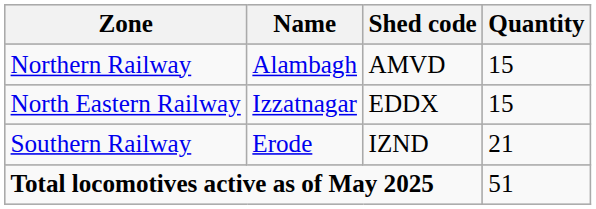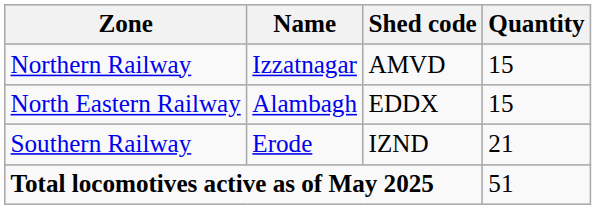(305, 64) Alambagh -> (305, 64) Izzatnagar
(305, 104) Izzatnagar -> (305, 104) Alambagh
